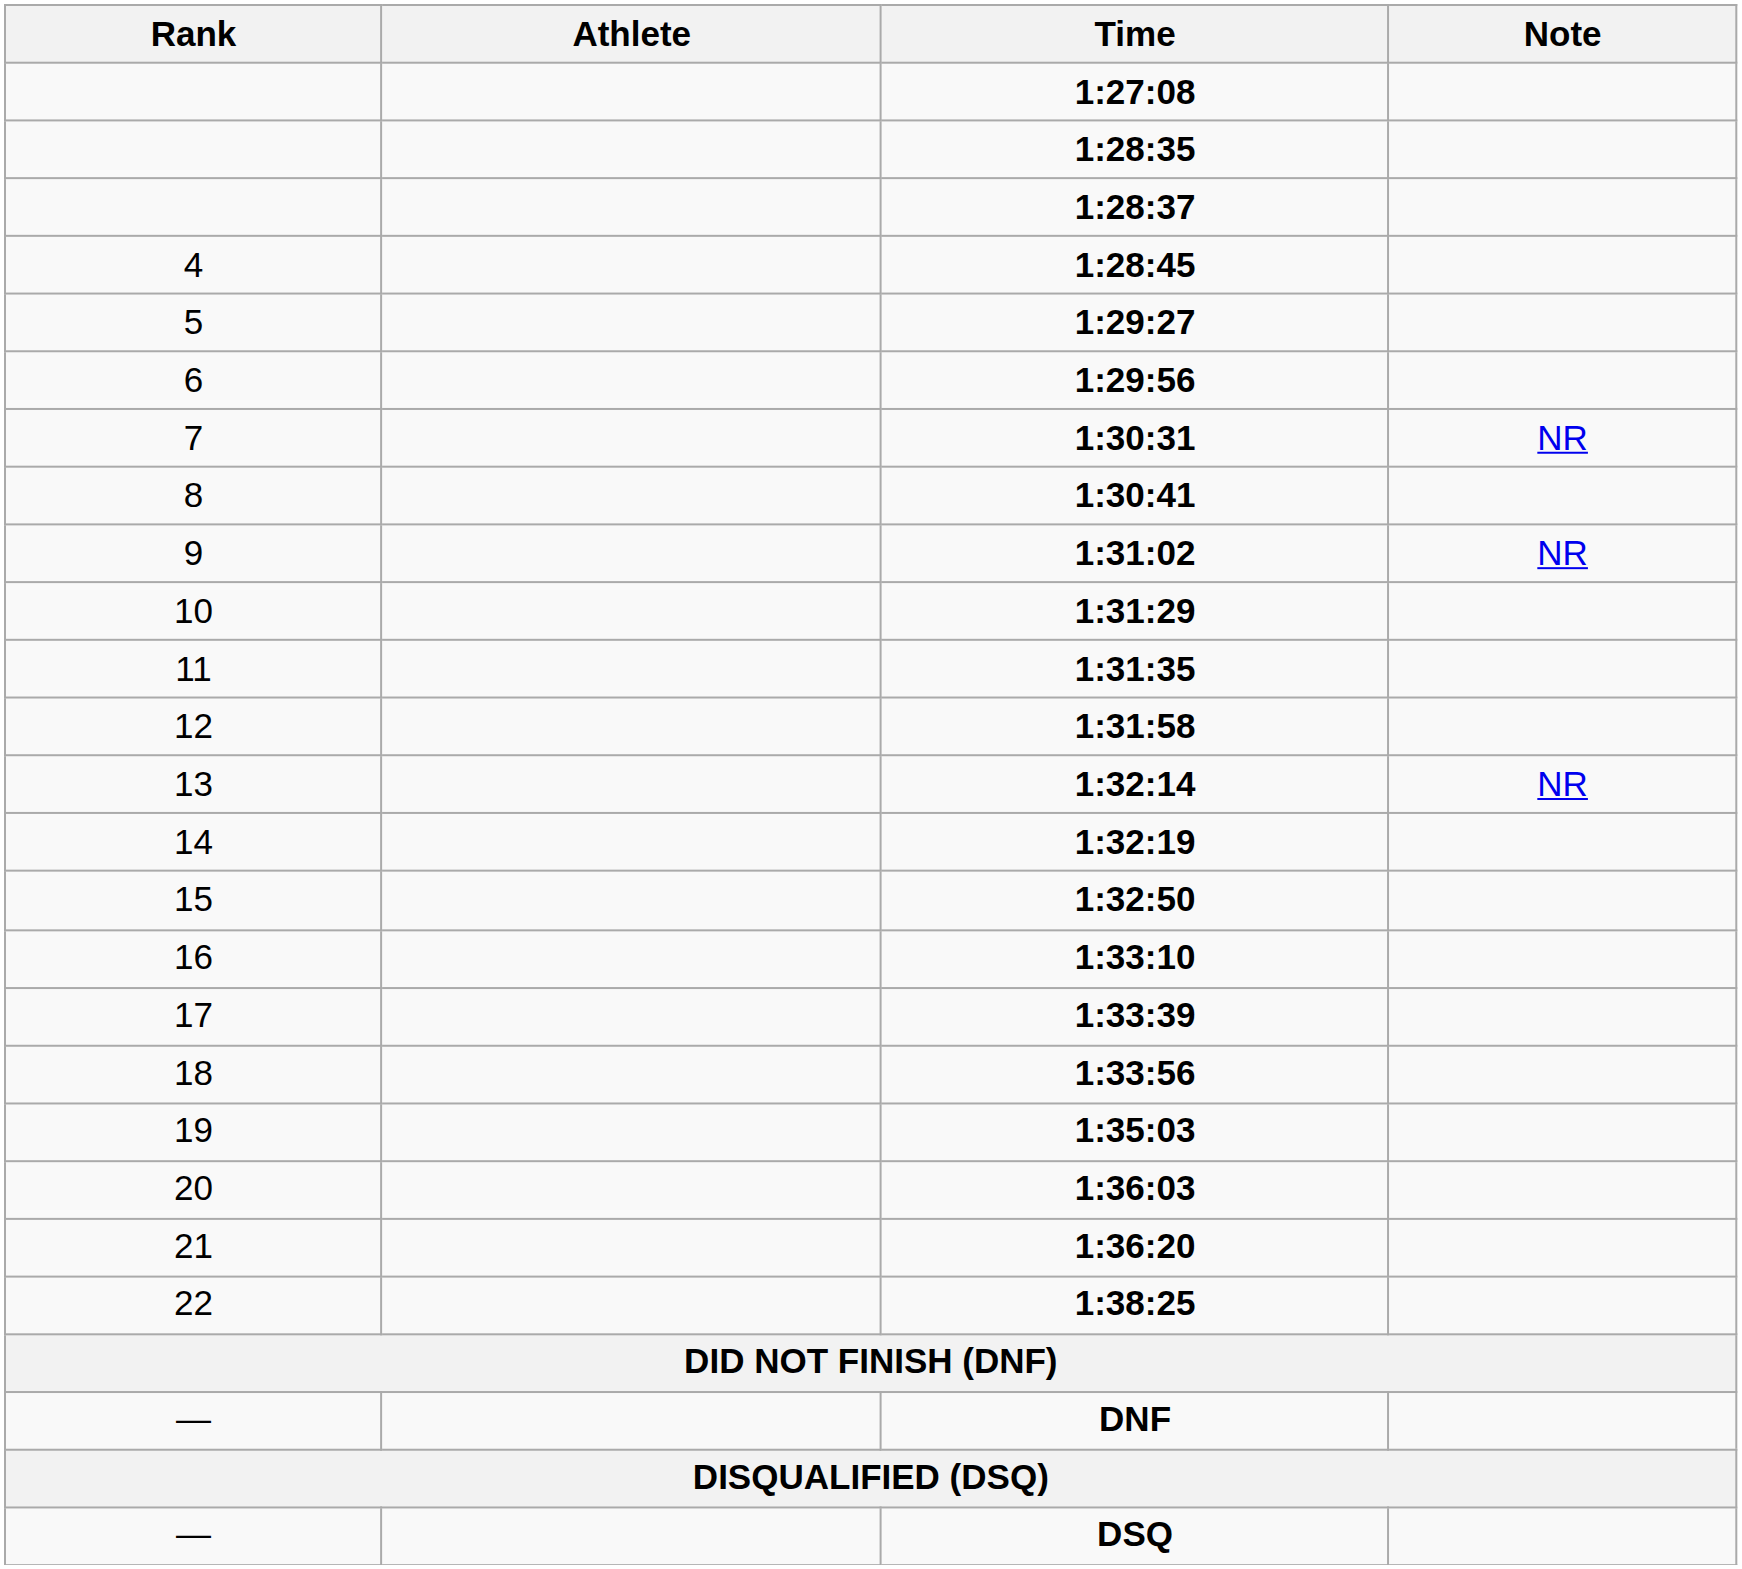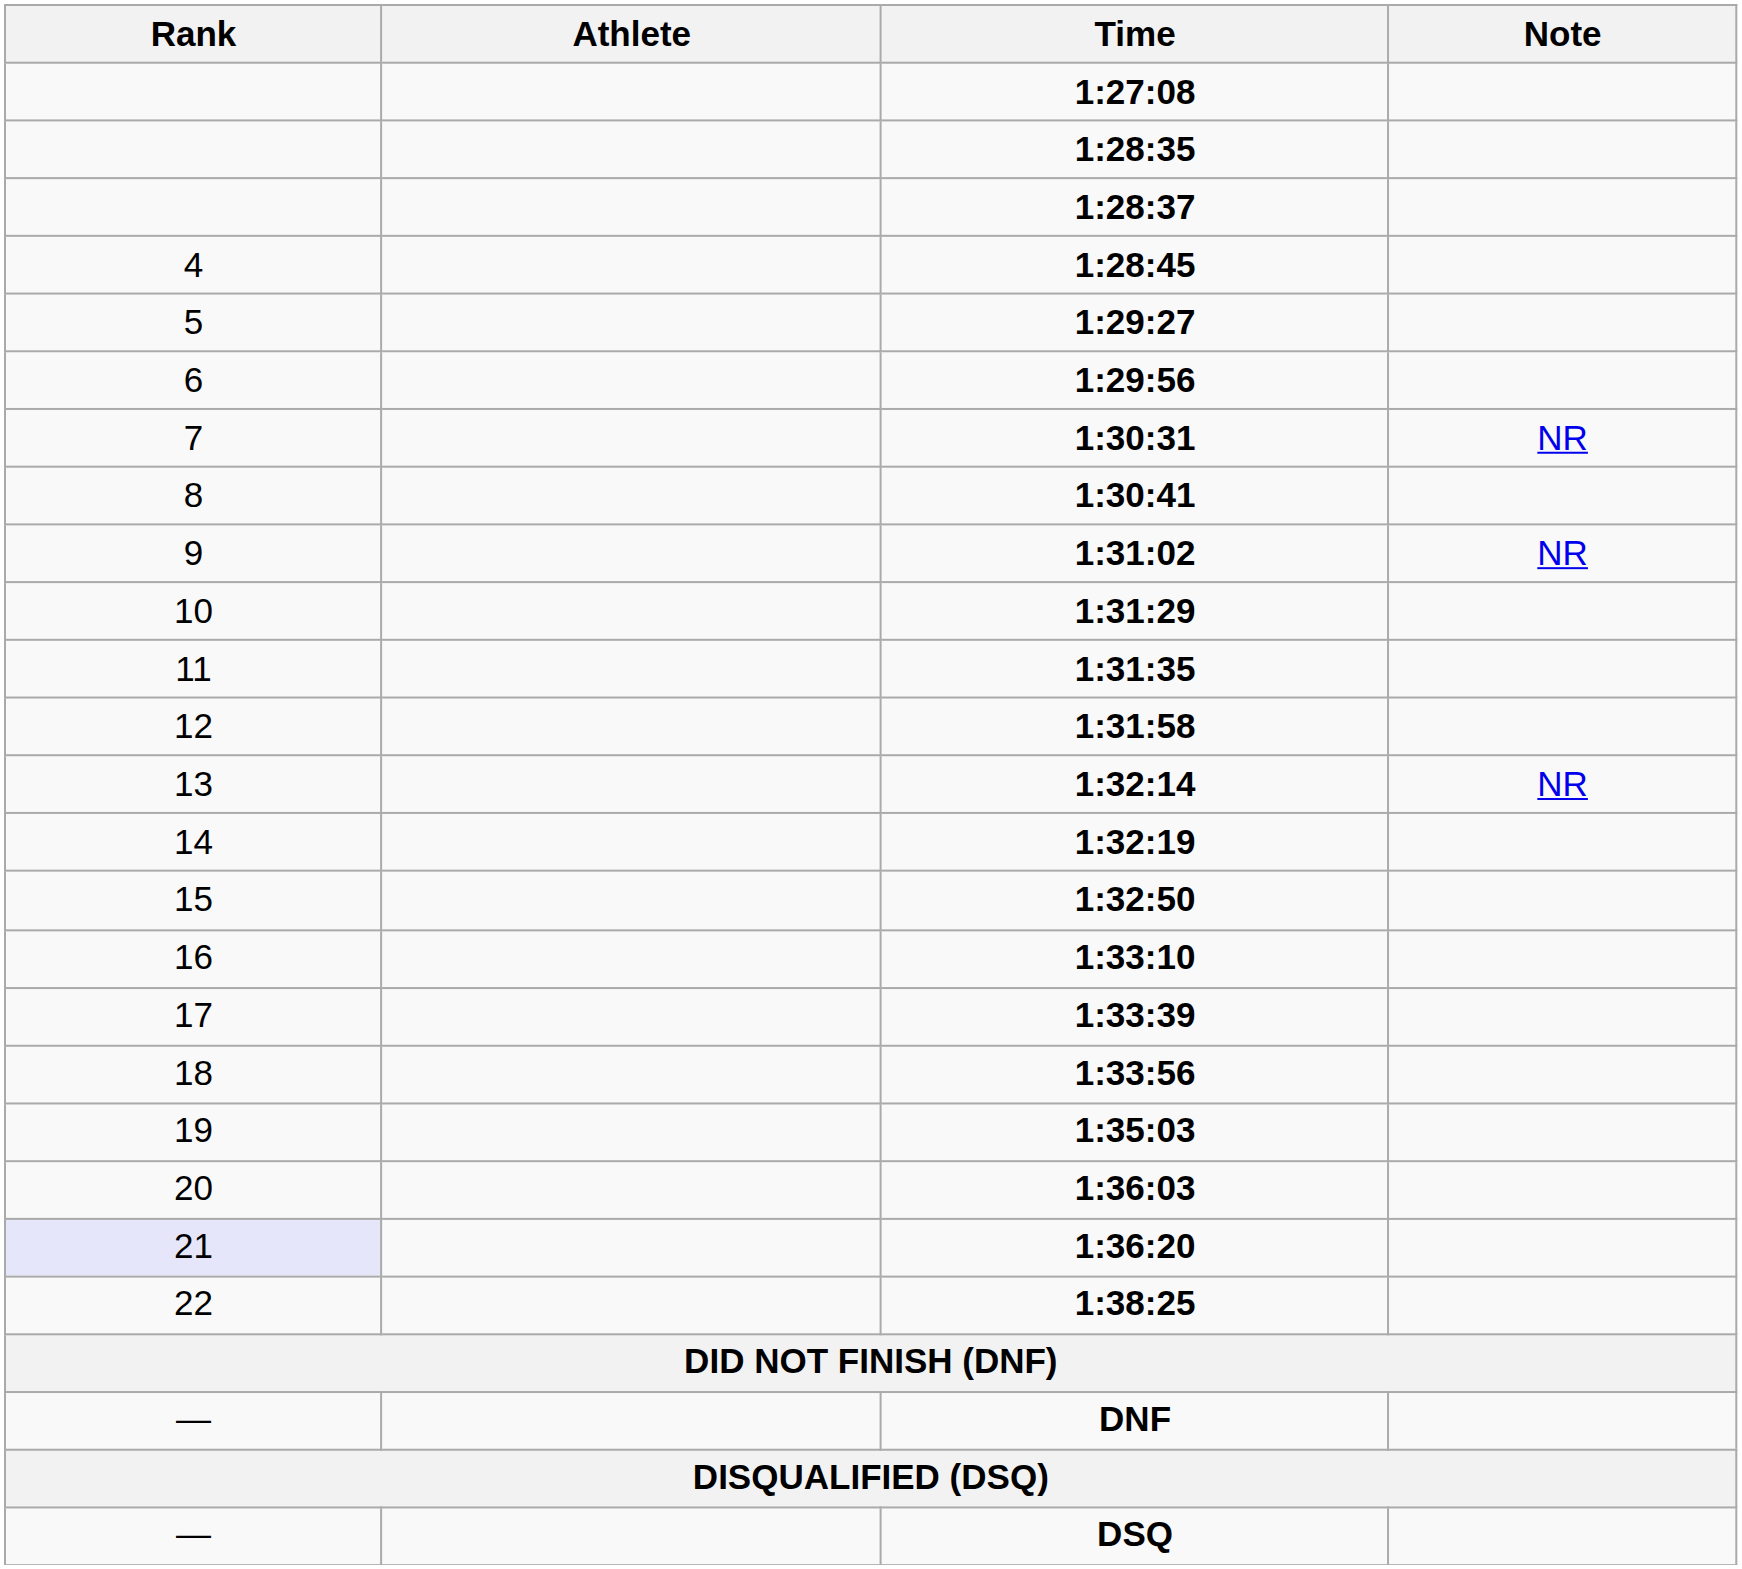(193, 1246) no background -> (193, 1246) lavender background
